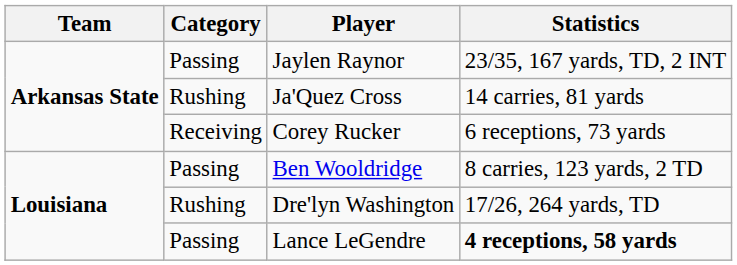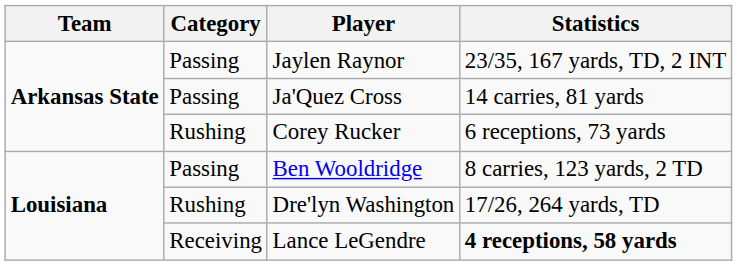(207, 96) Rushing -> (204, 96) Passing
(216, 132) Receiving -> (207, 132) Rushing
(204, 241) Passing -> (216, 241) Receiving
